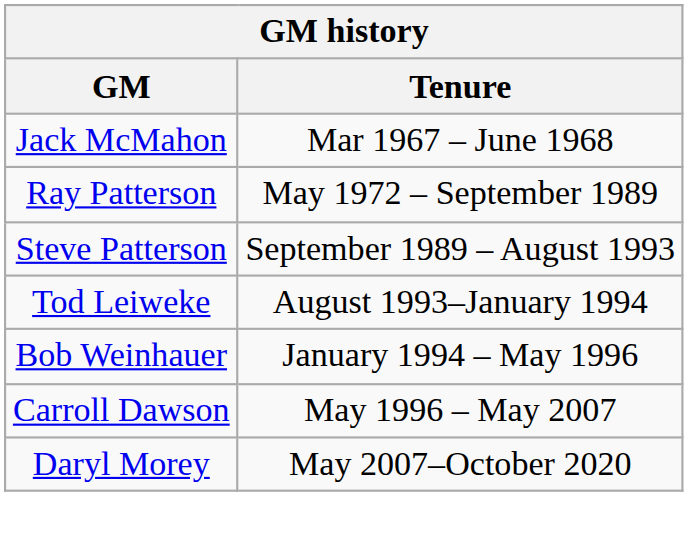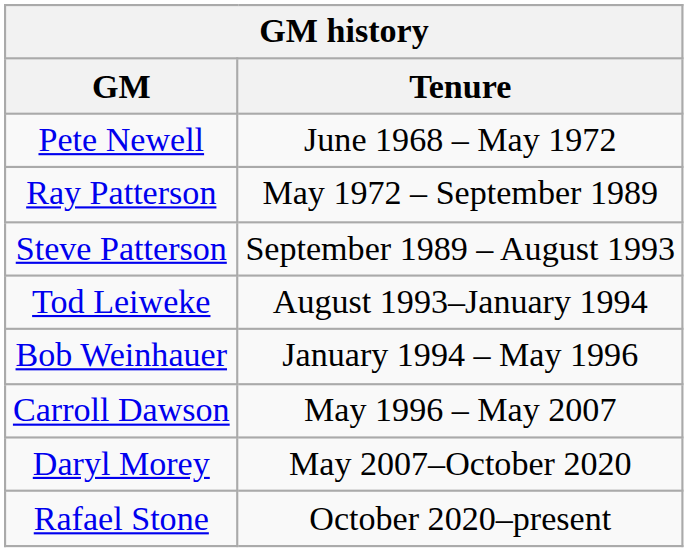- row: (121, 139)
+ row: (121, 139)
+ row: (121, 517)
